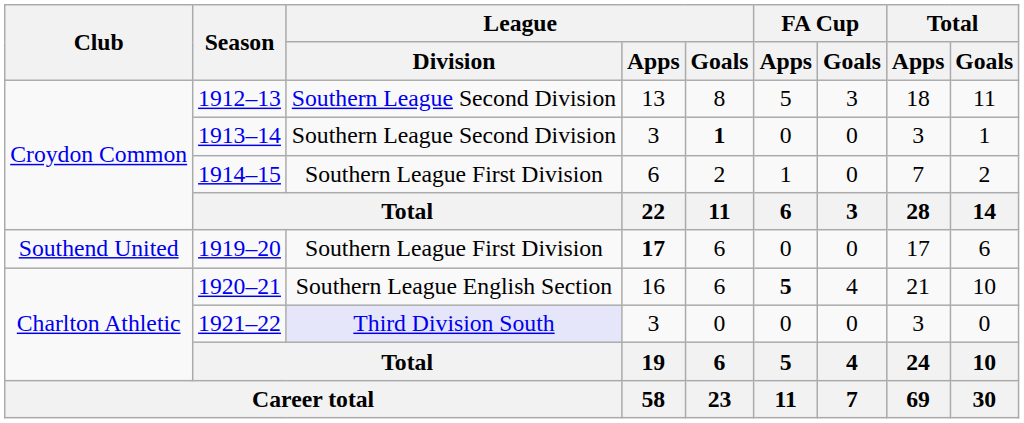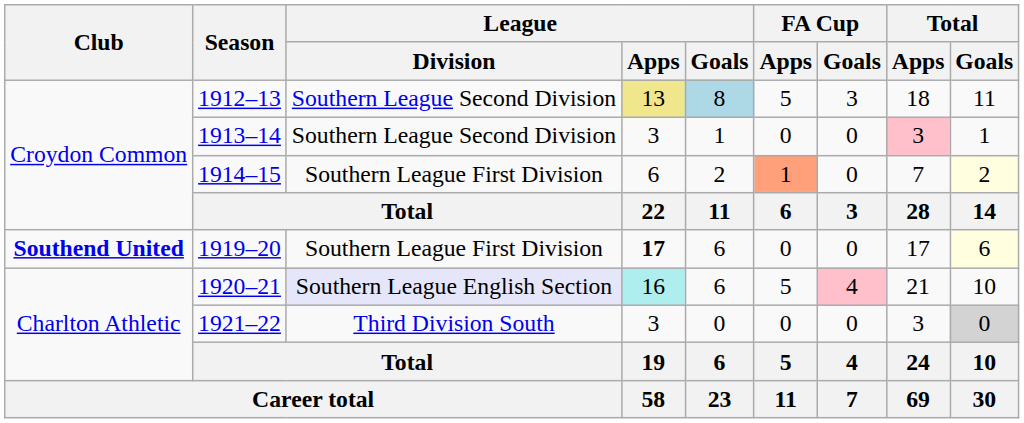(653, 98) no background -> (653, 98) khaki background
(720, 98) no background -> (720, 98) lightblue background
(720, 135) bold -> (720, 135) normal
(918, 135) no background -> (918, 135) pink background
(786, 173) no background -> (786, 173) lightsalmon background
(984, 173) no background -> (984, 173) lightyellow background
(99, 248) normal -> (99, 248) bold
(984, 248) no background -> (984, 248) lightyellow background
(454, 286) no background -> (454, 286) lavender background
(653, 286) no background -> (653, 286) paleturquoise background
(786, 286) bold -> (786, 286) normal
(852, 286) no background -> (852, 286) pink background
(454, 323) lavender background -> (454, 323) no background
(984, 323) no background -> (984, 323) lightgrey background
